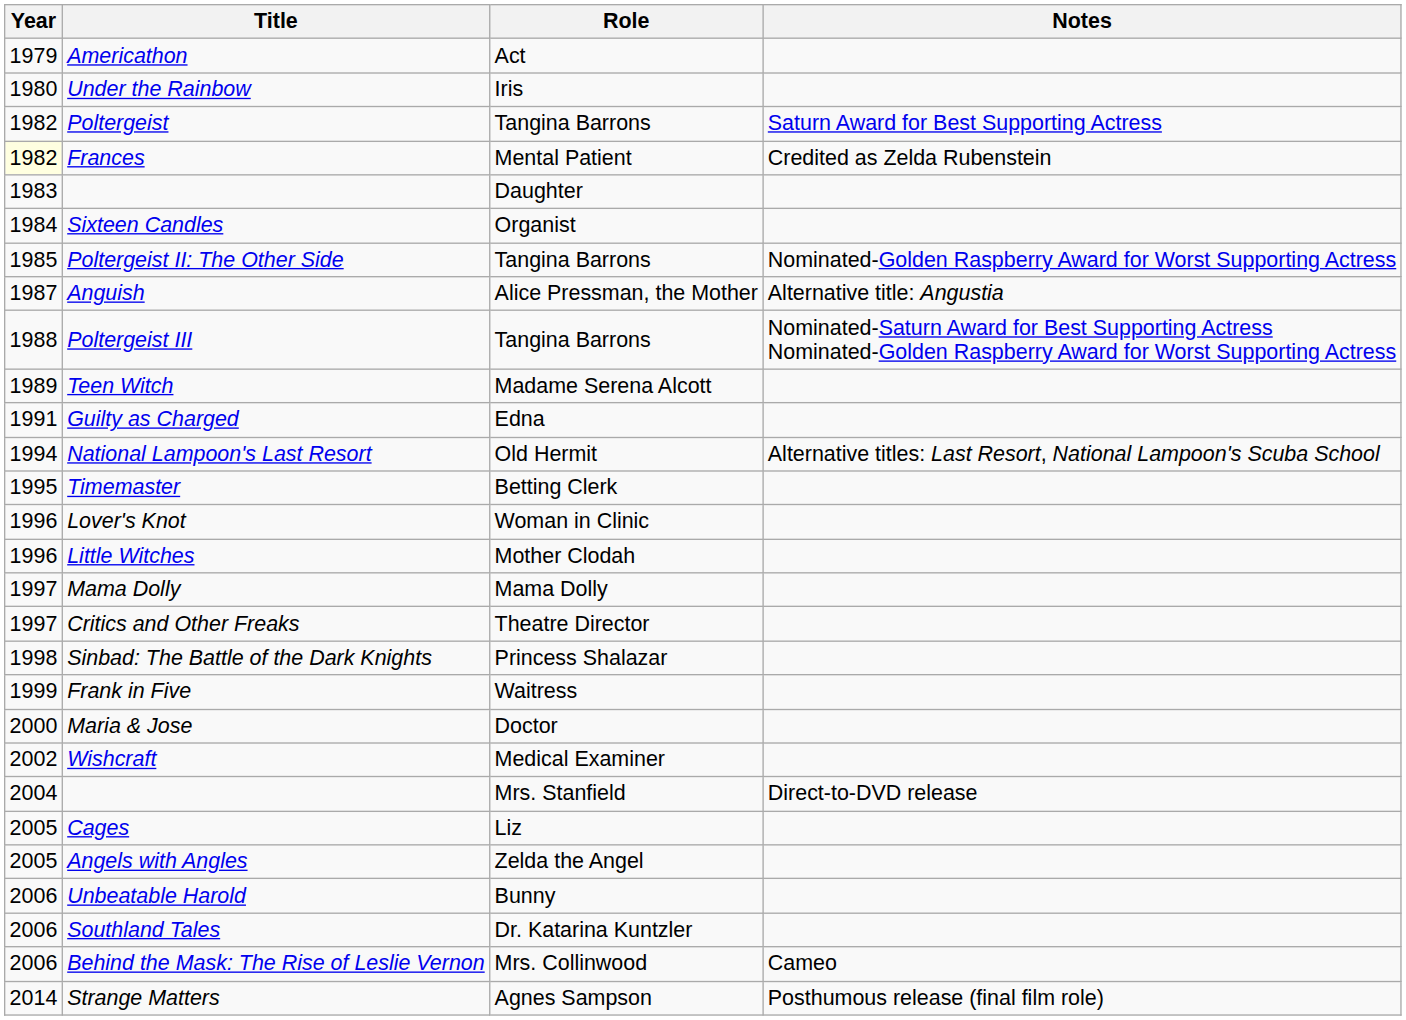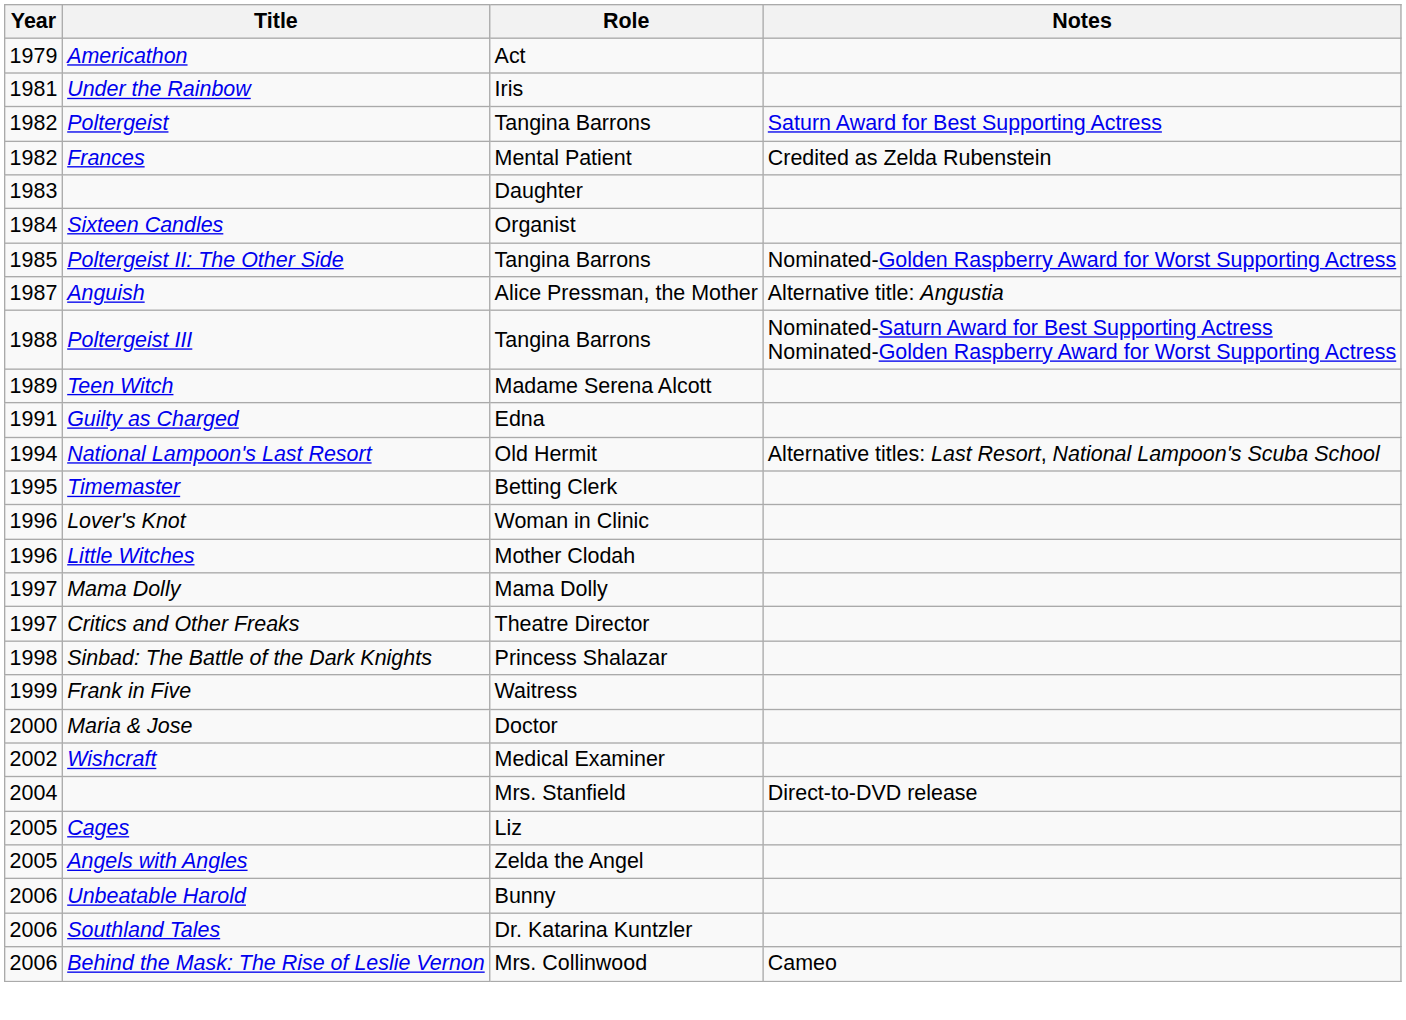(33, 89) 1980 -> (33, 89) 1981
(33, 157) lightyellow background -> (33, 157) no background
- row: (143, 997)
